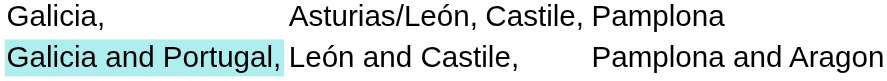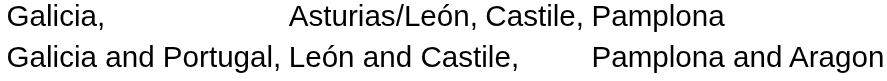(144, 57) paleturquoise background -> (144, 57) no background
